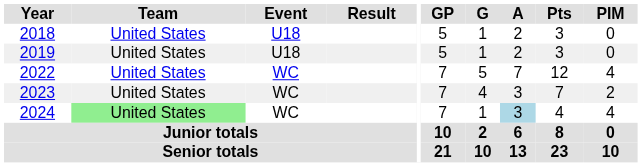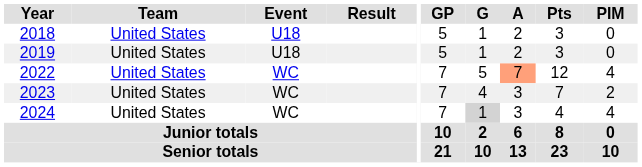(518, 73) no background -> (518, 73) lightsalmon background
(158, 112) lightgreen background -> (158, 112) no background
(483, 112) no background -> (483, 112) lightgrey background
(518, 112) lightblue background -> (518, 112) no background
